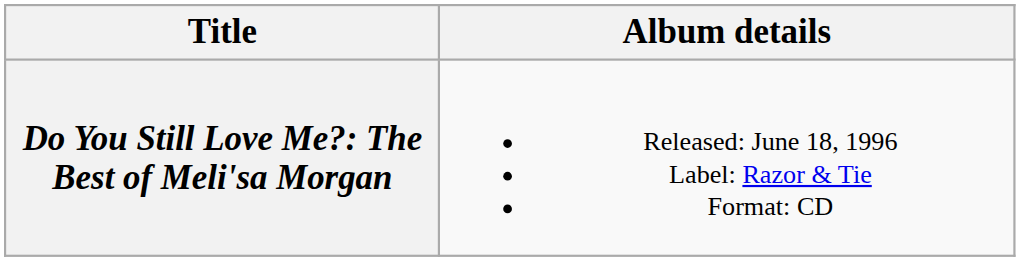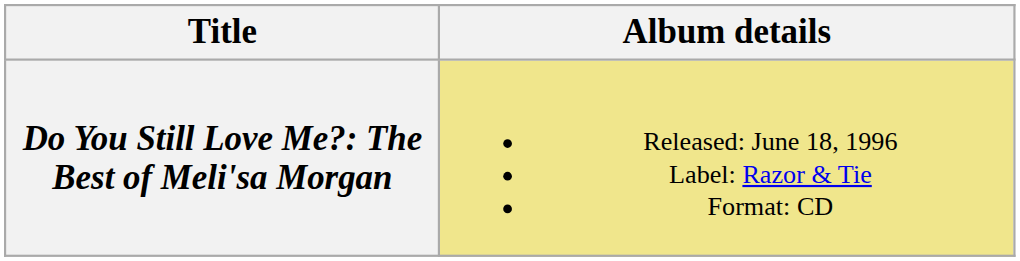(727, 175) no background -> (727, 175) khaki background
